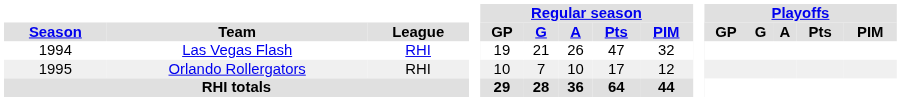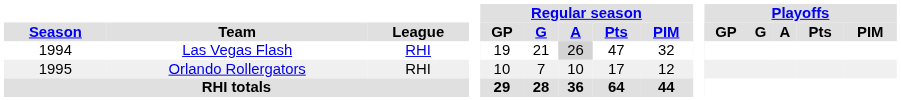(576, 50) no background -> (576, 50) lightgrey background
